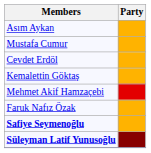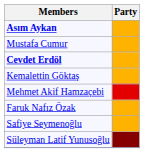(30, 28) normal -> (32, 28) bold
(32, 60) normal -> (34, 60) bold
(45, 124) bold -> (44, 124) normal
(61, 140) bold -> (58, 140) normal
